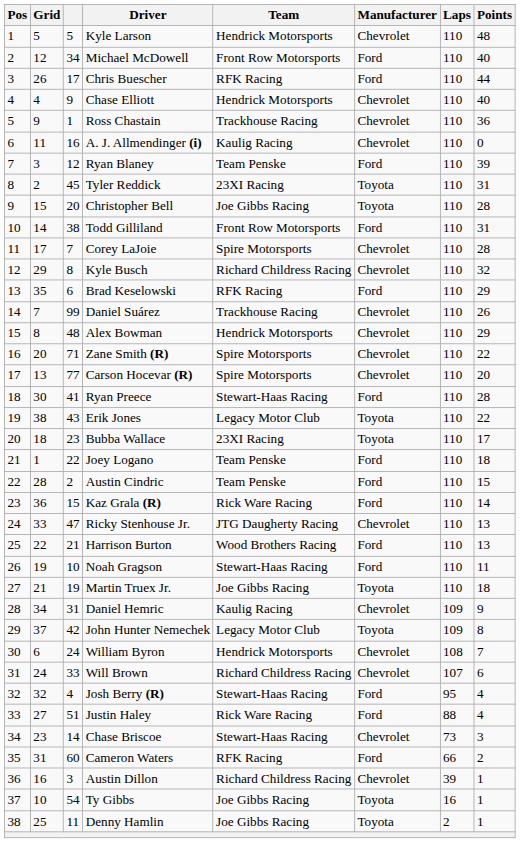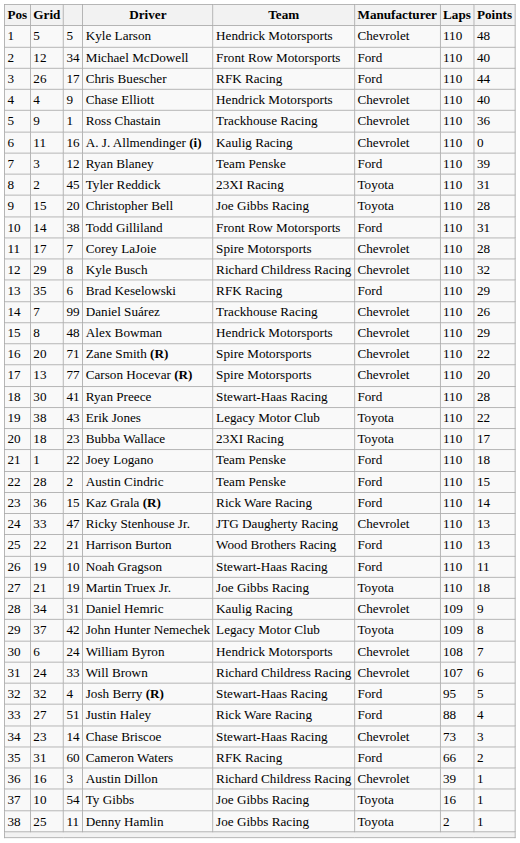(480, 693) 4 -> (480, 693) 5
